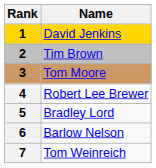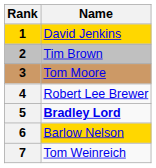(79, 113) normal -> (82, 113) bold
(84, 133) no background -> (84, 133) gold background
